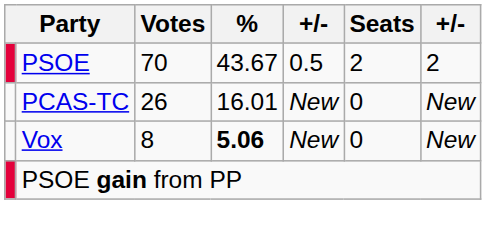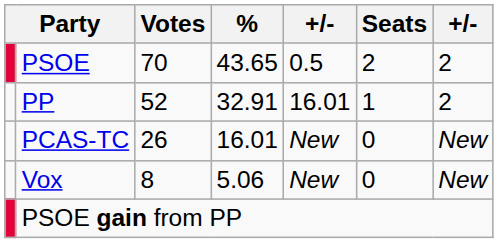(247, 62) 43.67 -> (247, 62) 43.65
+ row: (38, 101)
(240, 140) bold -> (240, 179) normal
